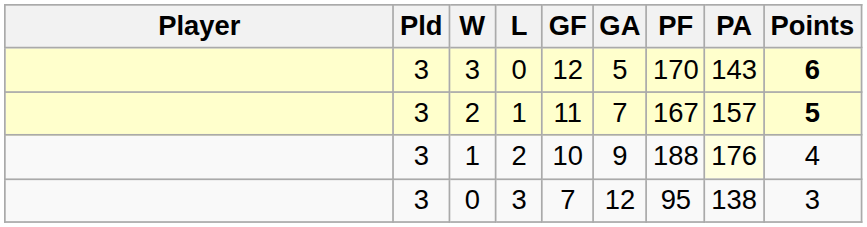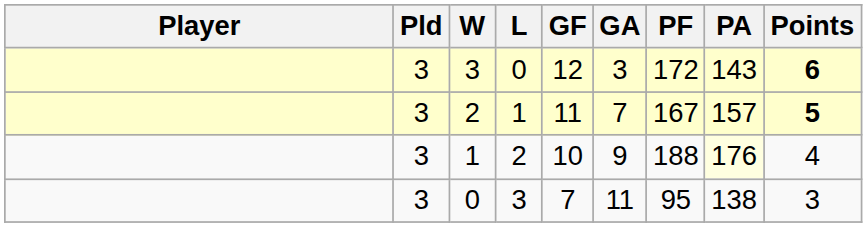(620, 69) 5 -> (620, 69) 3
(676, 69) 170 -> (676, 69) 172
(620, 199) 12 -> (620, 199) 11
